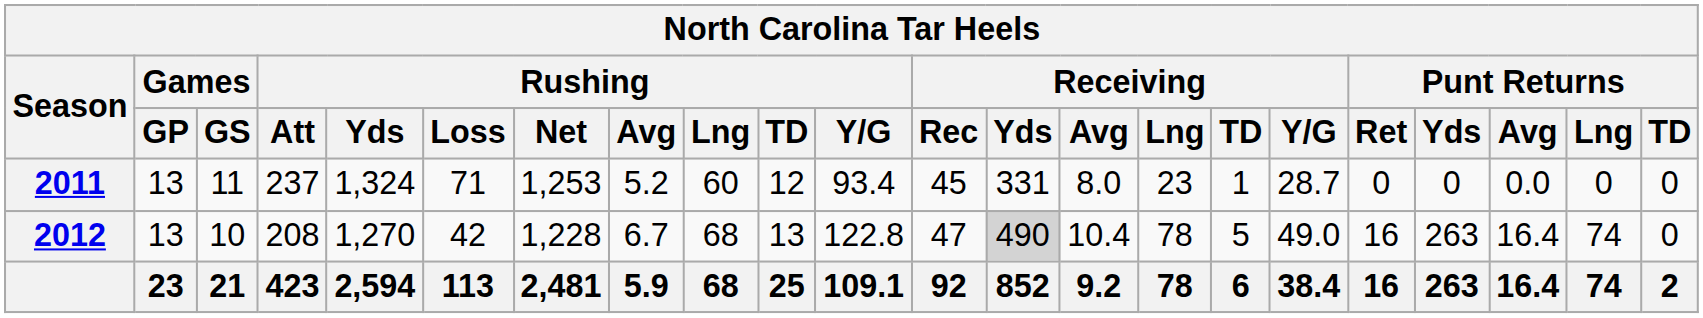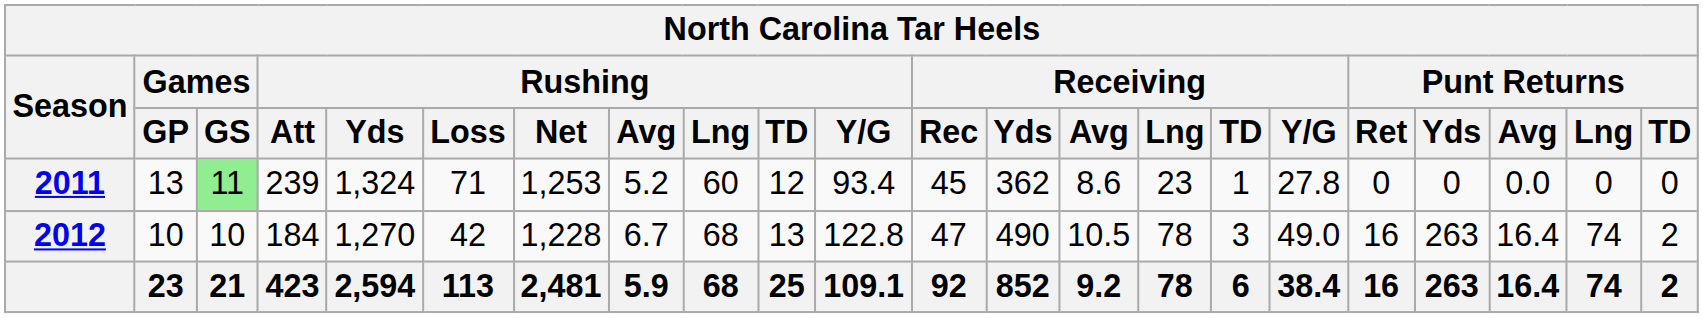(227, 183) no background -> (227, 183) lightgreen background
(293, 183) 237 -> (293, 183) 239
(1023, 183) 331 -> (1023, 183) 362
(1099, 183) 8.0 -> (1099, 183) 8.6
(1309, 183) 28.7 -> (1309, 183) 27.8
(166, 235) 13 -> (166, 235) 10
(293, 235) 208 -> (293, 235) 184
(1023, 235) lightgrey background -> (1023, 235) no background
(1099, 235) 10.4 -> (1099, 235) 10.5
(1241, 235) 5 -> (1241, 235) 3
(1670, 235) 0 -> (1670, 235) 2
